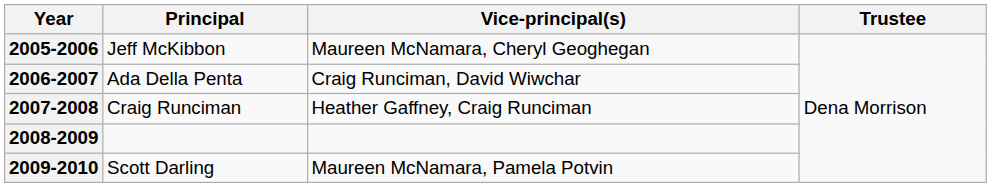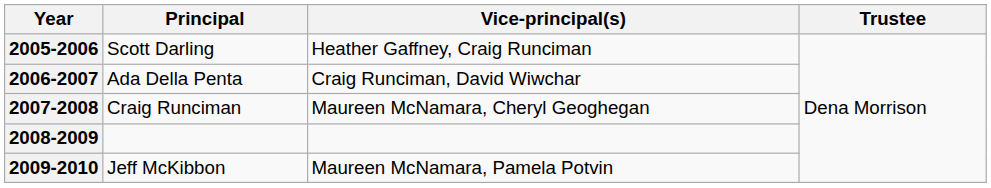(166, 49) Jeff McKibbon -> (161, 49) Scott Darling
(480, 49) Maureen McNamara, Cheryl Geoghegan -> (452, 49) Heather Gaffney, Craig Runciman
(452, 108) Heather Gaffney, Craig Runciman -> (480, 108) Maureen McNamara, Cheryl Geoghegan
(161, 167) Scott Darling -> (166, 167) Jeff McKibbon
